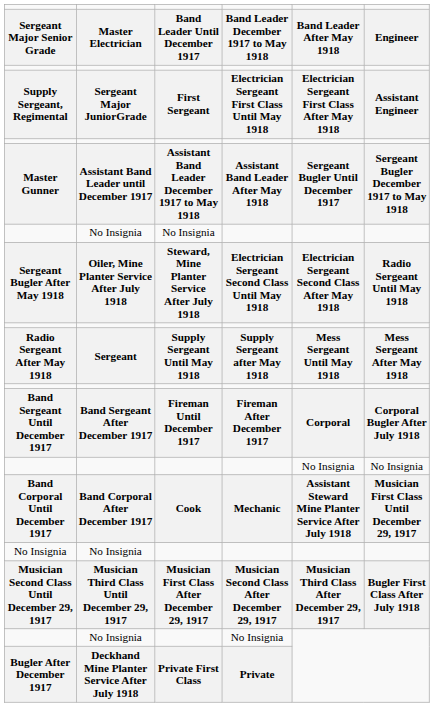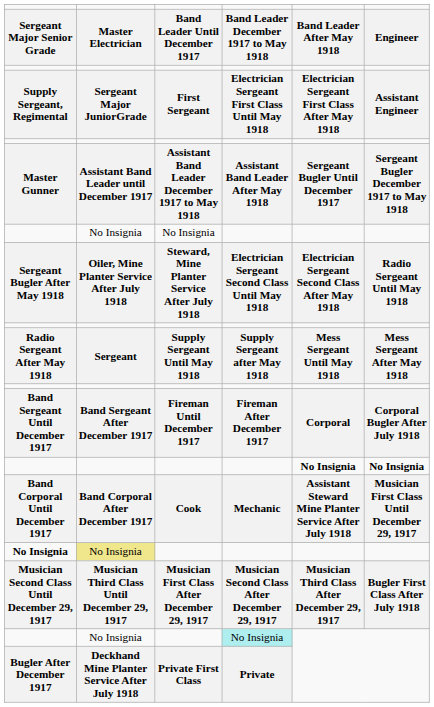(328, 465) normal -> (328, 465) bold
(397, 465) normal -> (397, 465) bold
(40, 551) normal -> (40, 551) bold
(116, 551) no background -> (116, 551) khaki background
(257, 637) no background -> (257, 637) paleturquoise background
